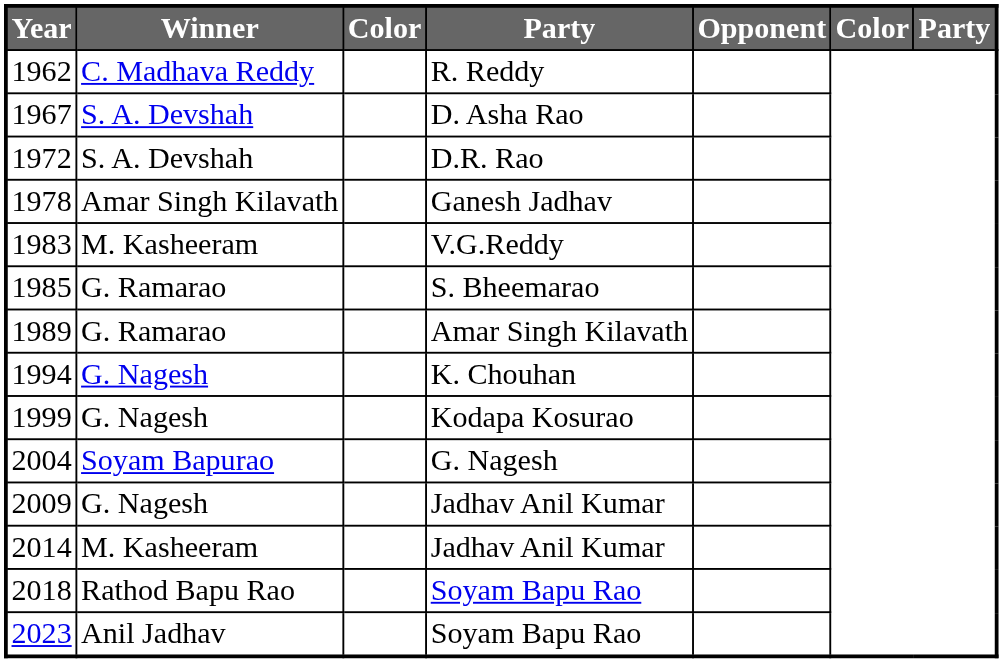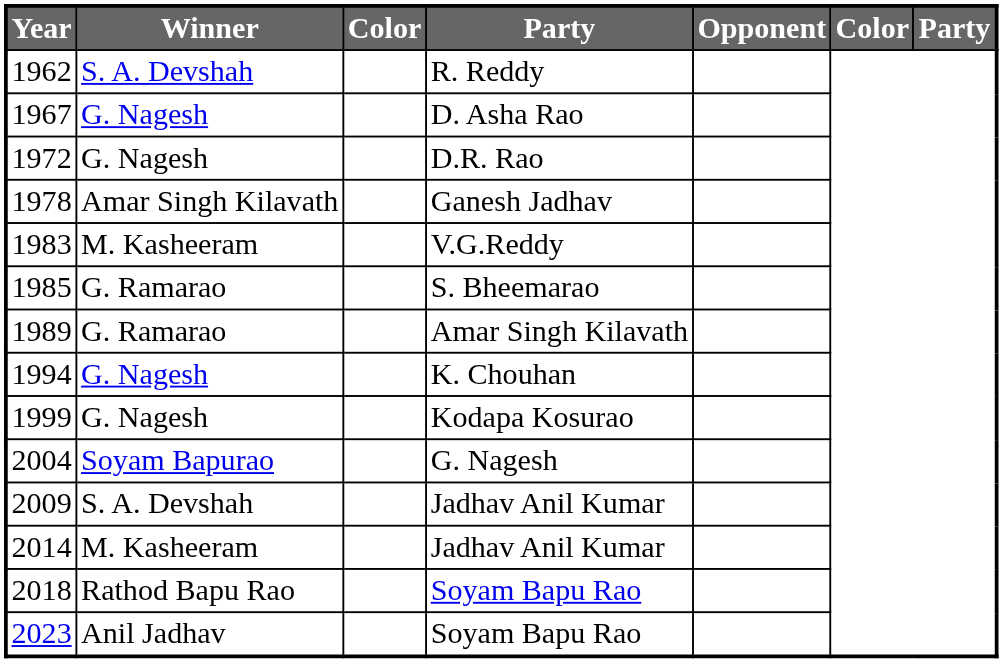(198, 71) C. Madhava Reddy -> (167, 71) S. A. Devshah
(167, 114) S. A. Devshah -> (145, 114) G. Nagesh
(167, 157) S. A. Devshah -> (145, 157) G. Nagesh
(145, 503) G. Nagesh -> (167, 503) S. A. Devshah
